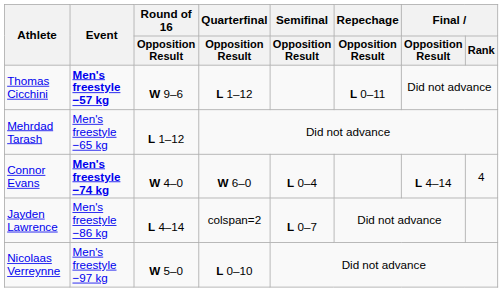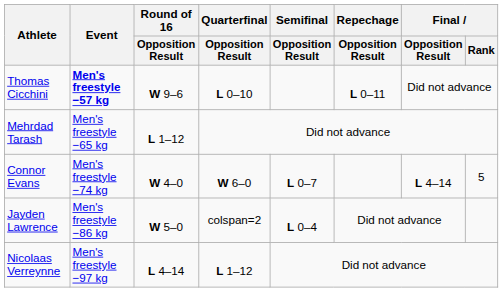(234, 94) L 1–12 -> (234, 94) L 0–10
(96, 177) bold -> (94, 177) normal
(302, 183) L 0–4 -> (302, 183) L 0–7
(481, 177) 4 -> (481, 177) 5
(166, 227) L 4–14 -> (166, 227) W 5–0
(302, 227) L 0–7 -> (302, 227) L 0–4
(166, 272) W 5–0 -> (166, 272) L 4–14
(234, 272) L 0–10 -> (234, 272) L 1–12
